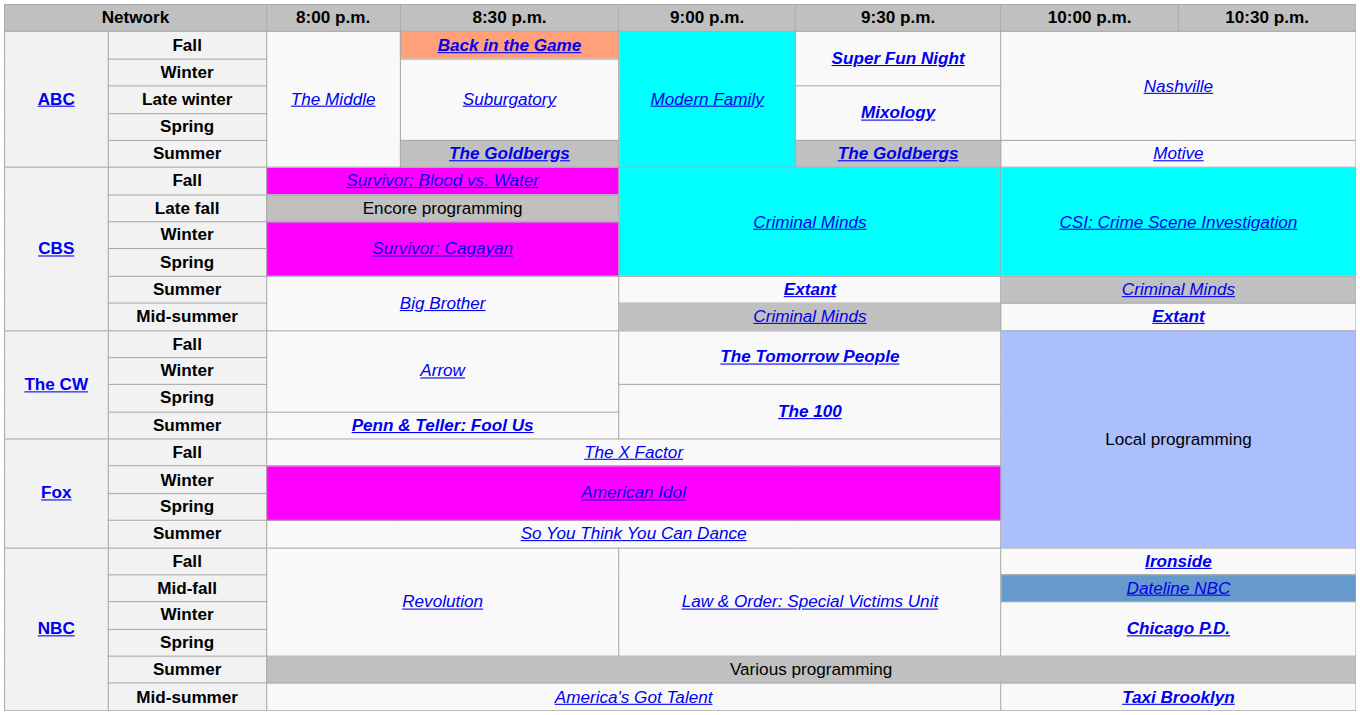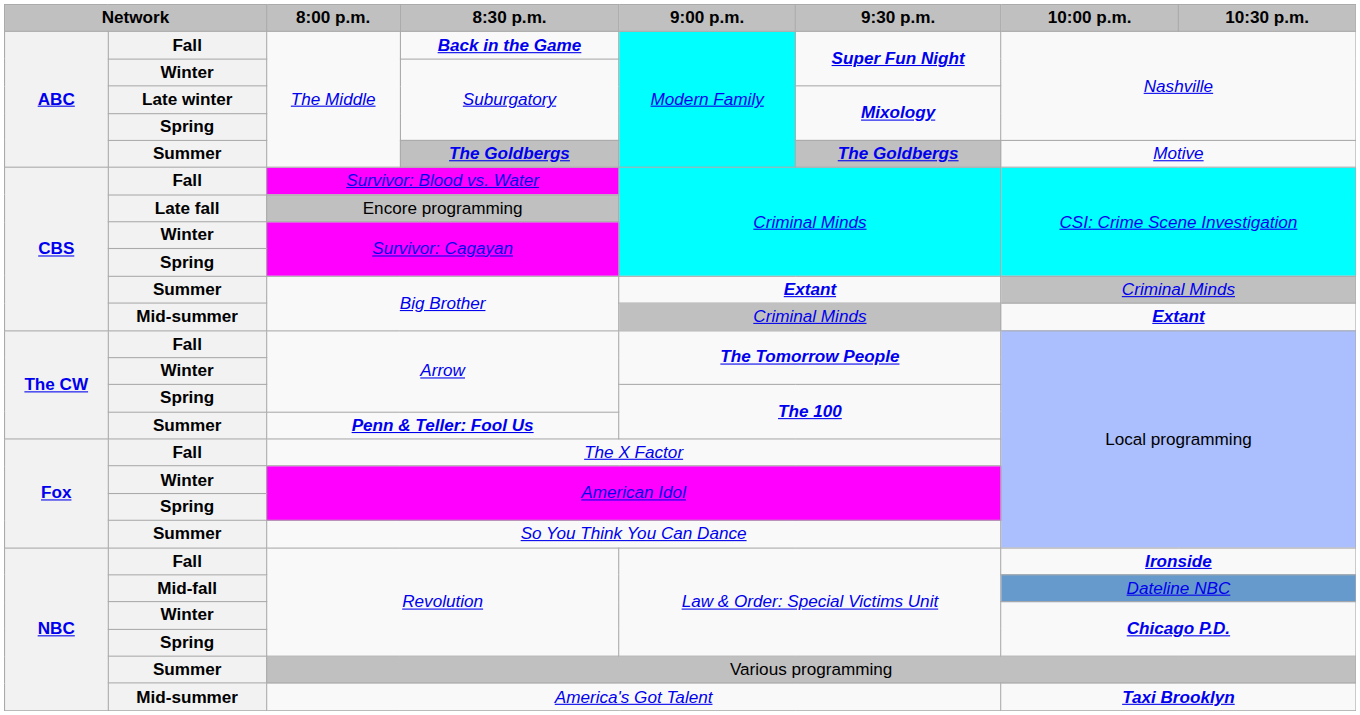(509, 45) lightsalmon background -> (509, 45) no background
